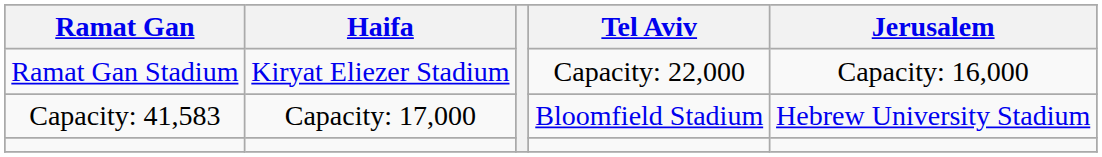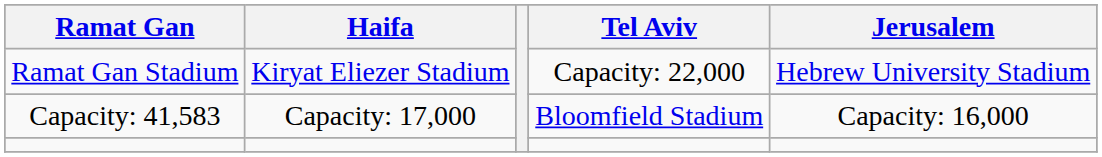(933, 71) Capacity: 16,000 -> (933, 71) Hebrew University Stadium
(933, 115) Hebrew University Stadium -> (933, 115) Capacity: 16,000
